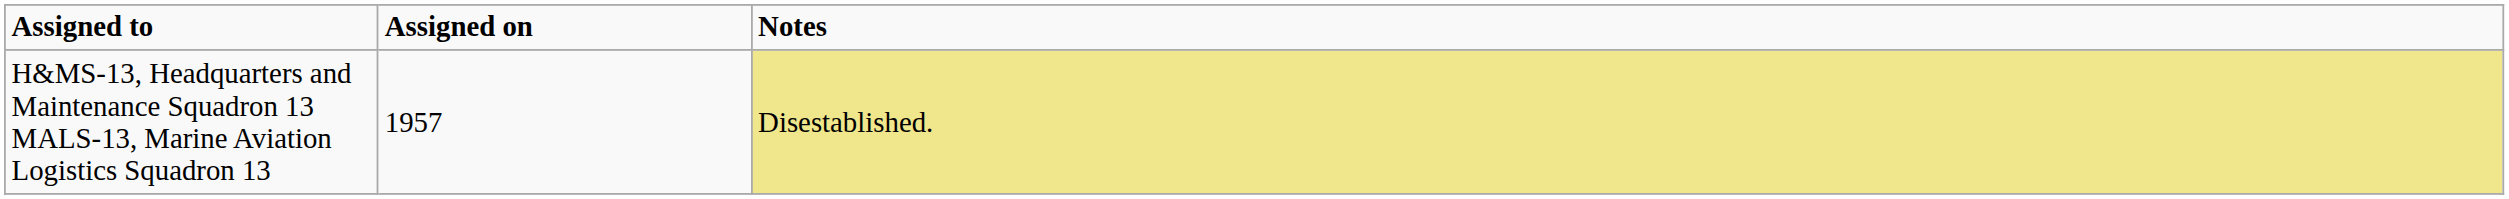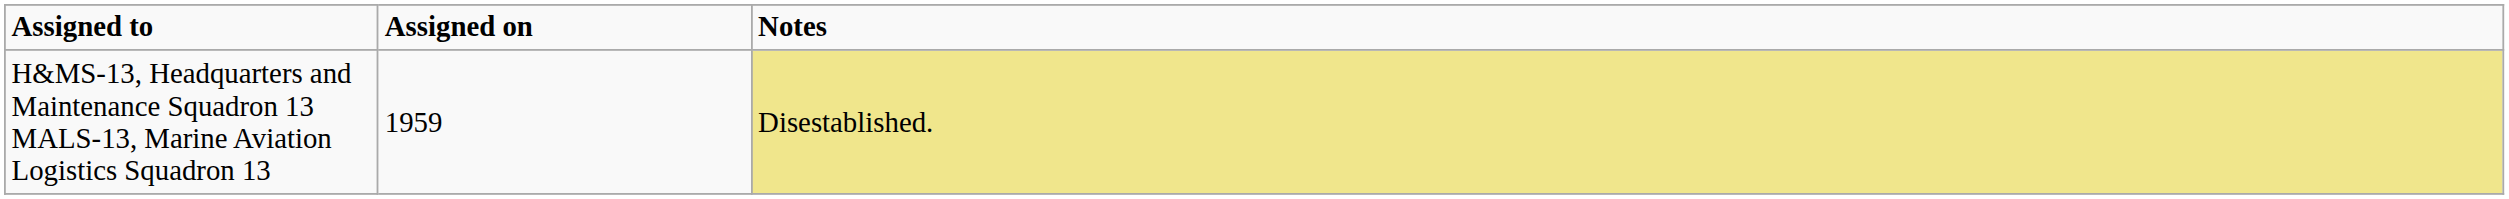(414, 121) 1957 -> (414, 121) 1959
